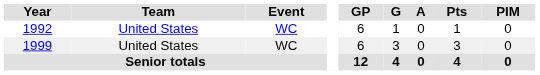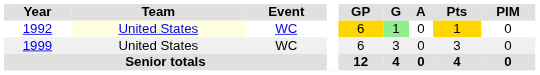(158, 28) no background -> (158, 28) lightyellow background
(361, 28) no background -> (361, 28) gold background
(396, 28) no background -> (396, 28) lightgreen background
(457, 28) no background -> (457, 28) gold background
